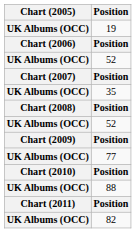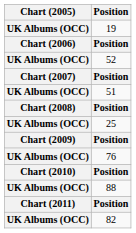(111, 92) 35 -> (111, 92) 51
(111, 124) 52 -> (111, 124) 25
(111, 156) 77 -> (111, 156) 76
